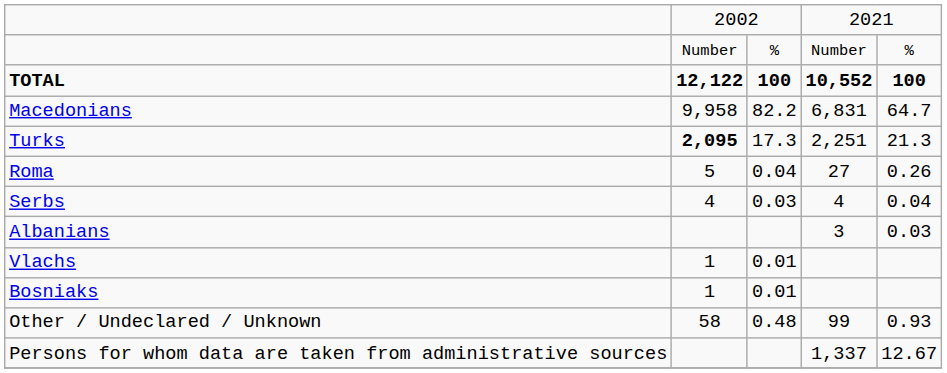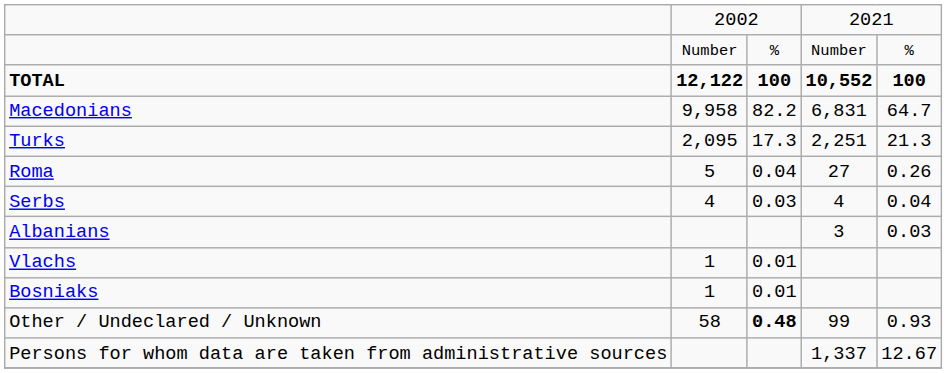(710, 141) bold -> (710, 141) normal
(774, 323) normal -> (774, 323) bold
